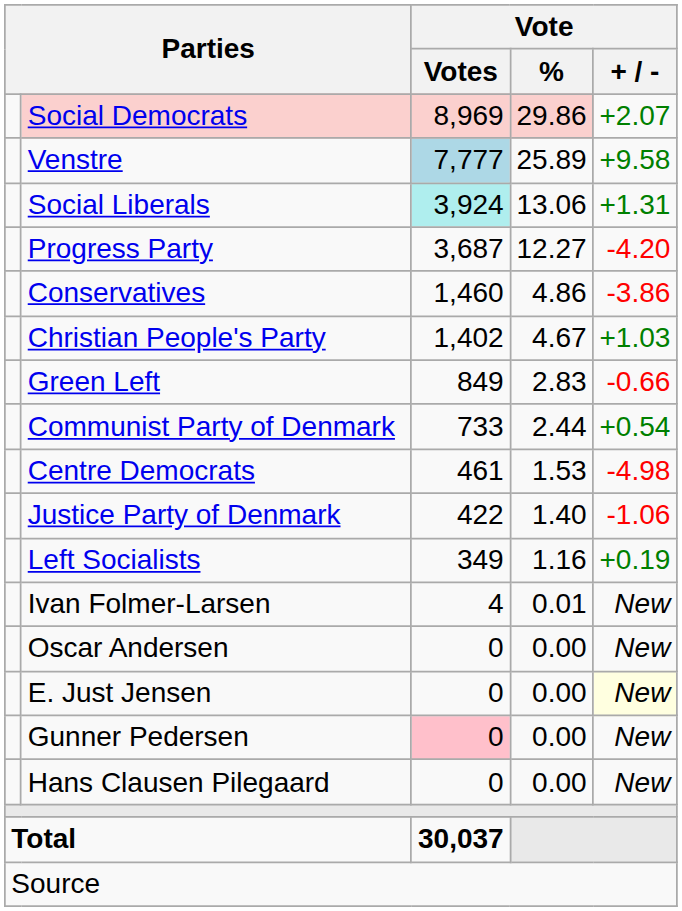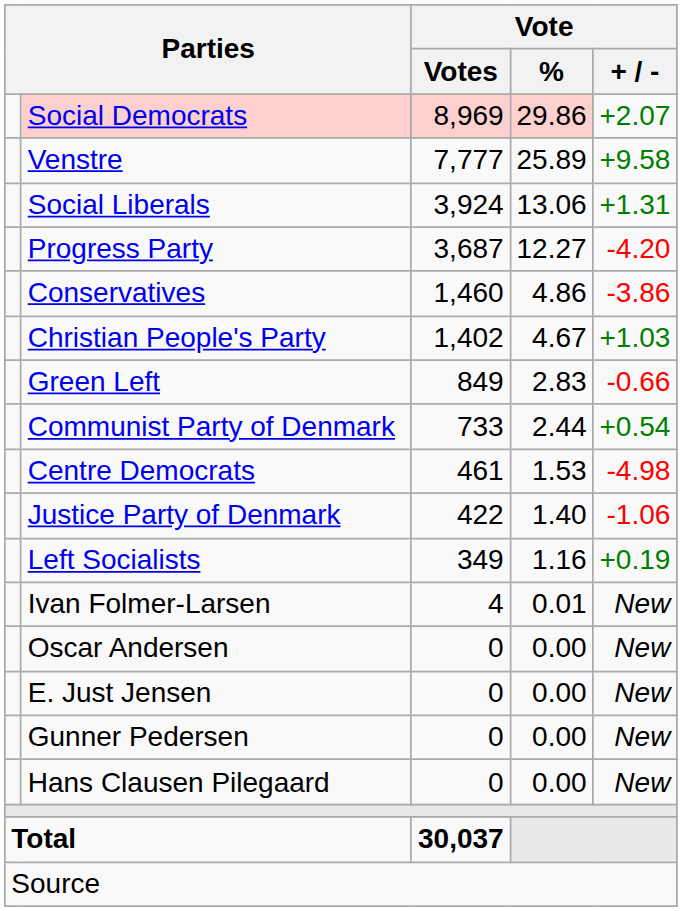(469, 159) lightblue background -> (469, 159) no background
(469, 204) paleturquoise background -> (469, 204) no background
(642, 692) lightyellow background -> (642, 692) no background
(496, 737) pink background -> (496, 737) no background
